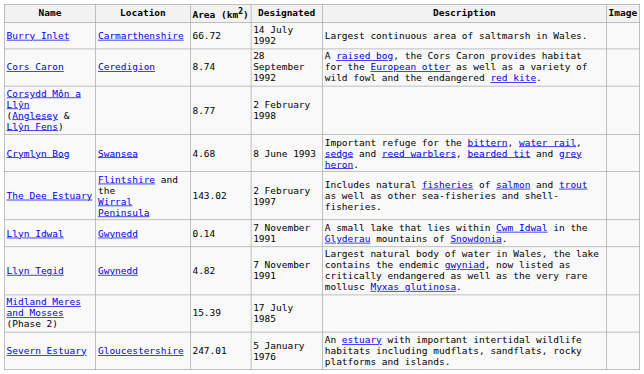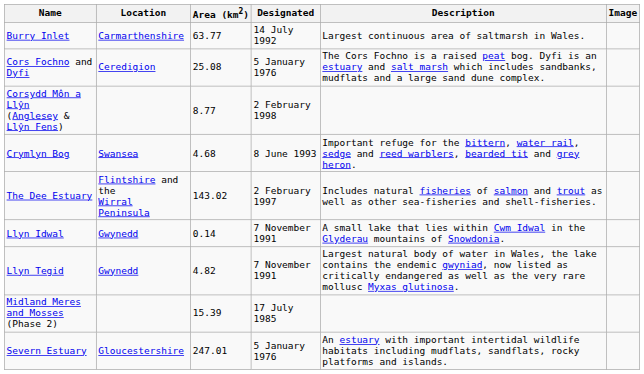(207, 35) 66.72 -> (207, 35) 63.77
- row: (35, 67)
+ row: (49, 67)
